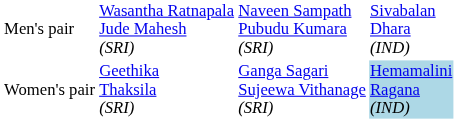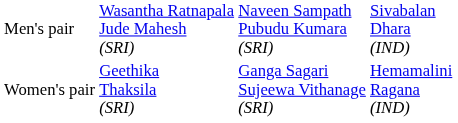(411, 89) lightblue background -> (411, 89) no background
